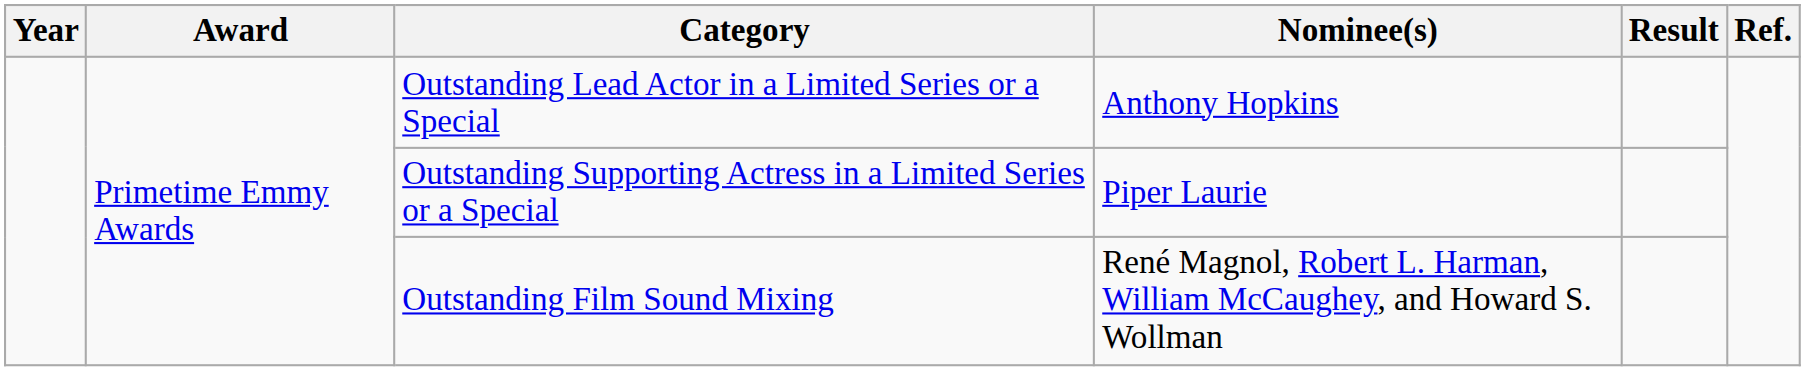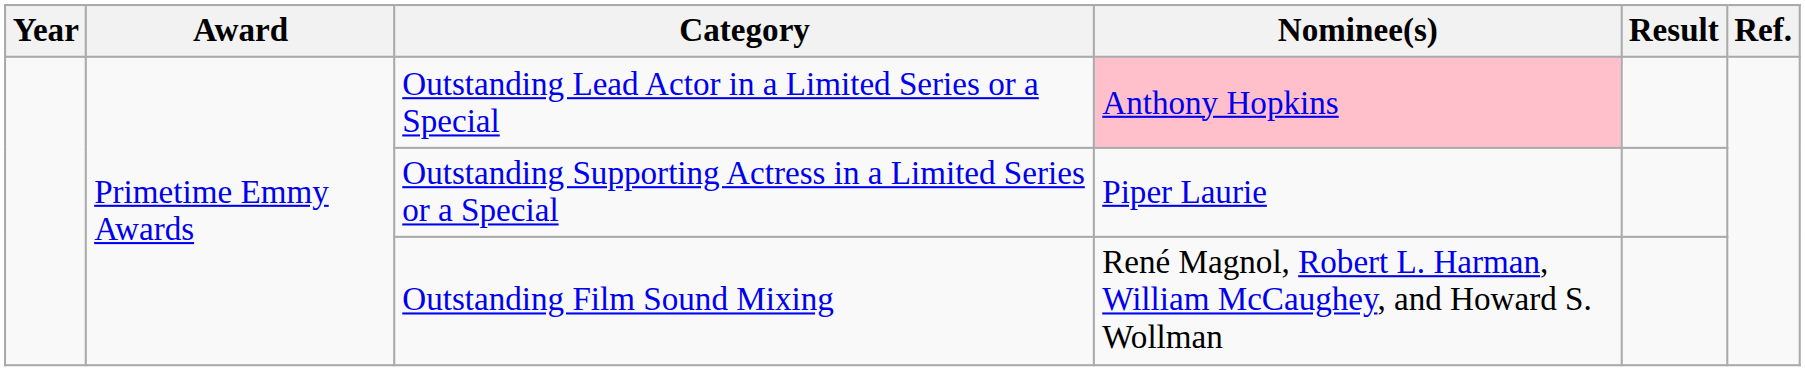(1220, 101) no background -> (1220, 101) pink background
